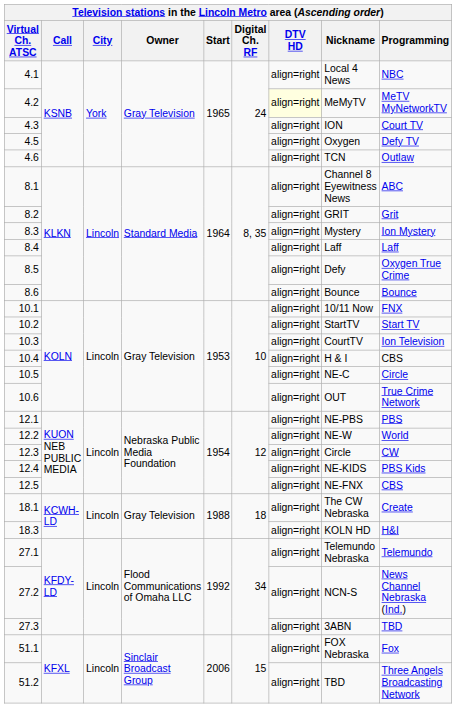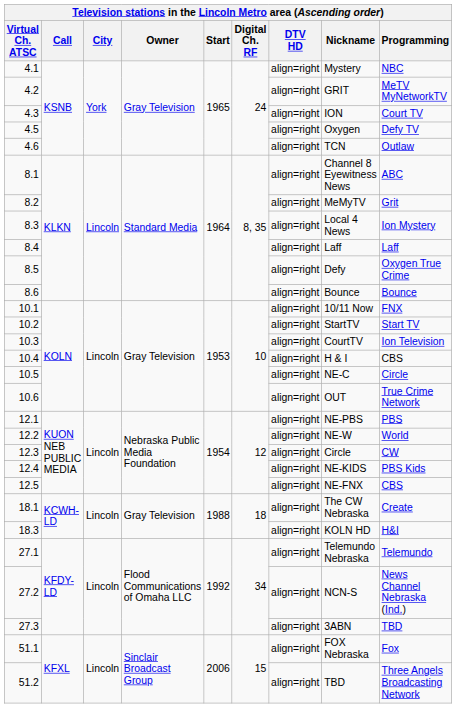(341, 74) Local 4 News -> (342, 69) Mystery
(295, 103) lightyellow background -> (295, 91) no background
(345, 103) MeMyTV -> (337, 91) GRIT
(337, 214) GRIT -> (345, 203) MeMyTV
(342, 231) Mystery -> (341, 225) Local 4 News
